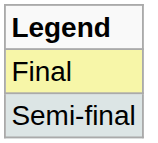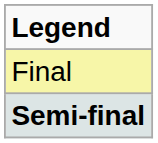(74, 116) normal -> (78, 116) bold
